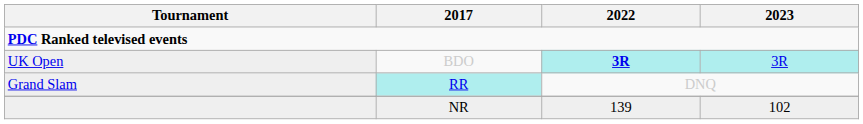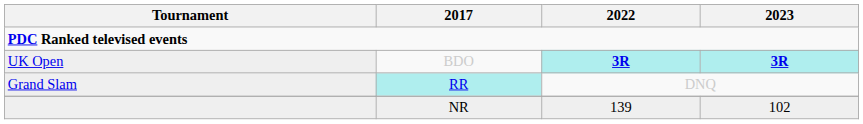(780, 61) normal -> (780, 61) bold
